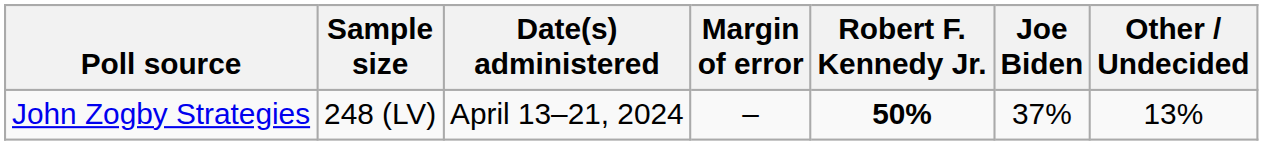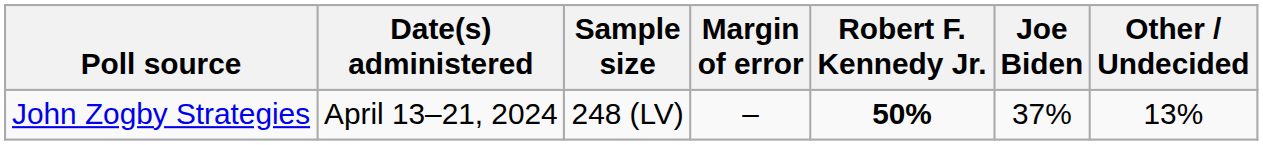columns swapped: (567, 47) <-> (380, 47)
